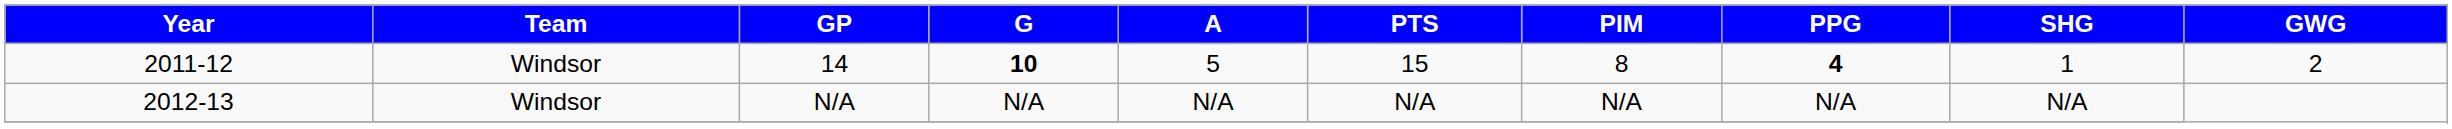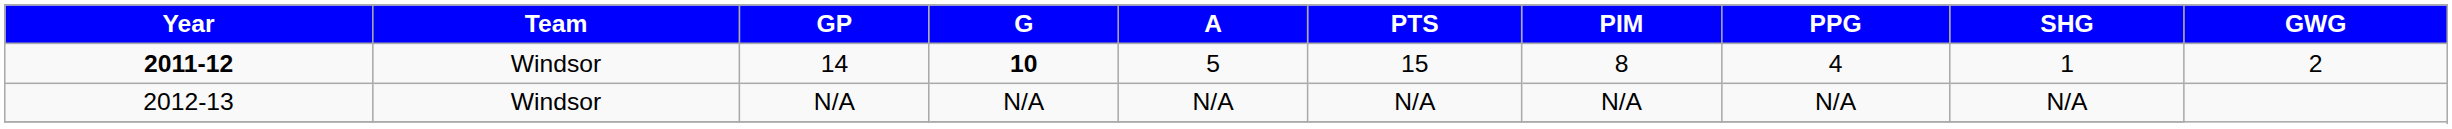(189, 63) normal -> (189, 63) bold
(1836, 63) bold -> (1836, 63) normal
